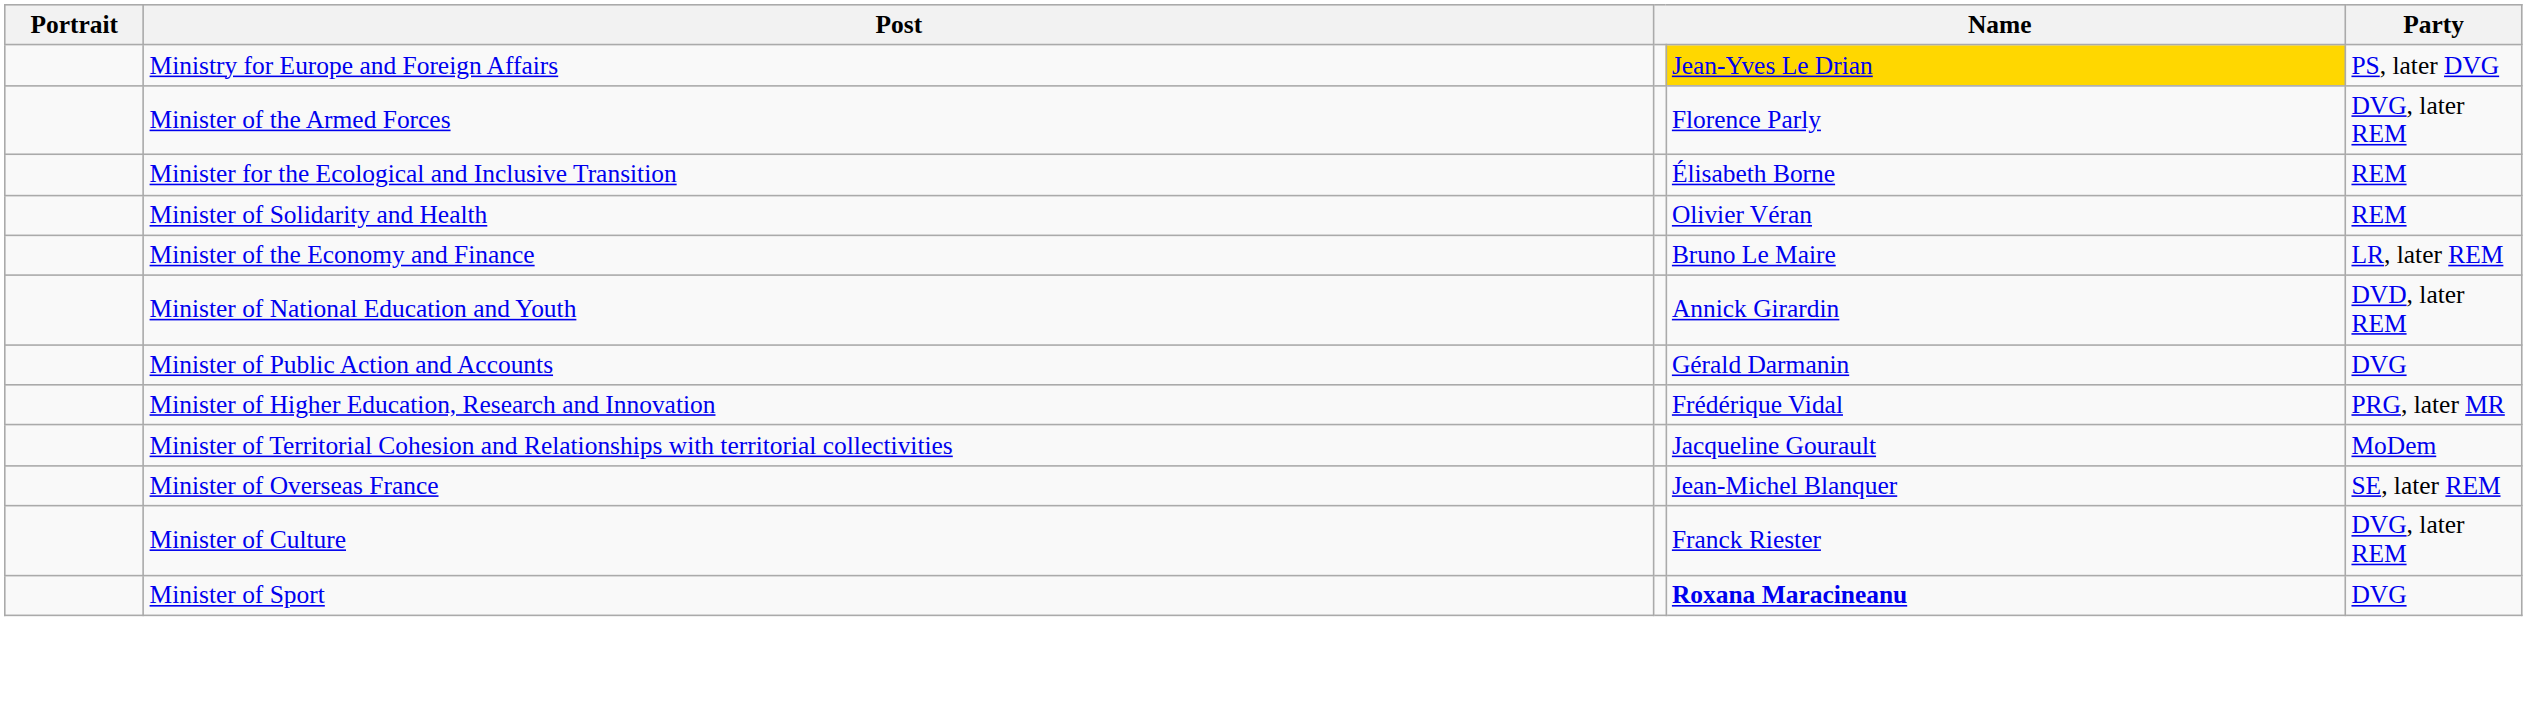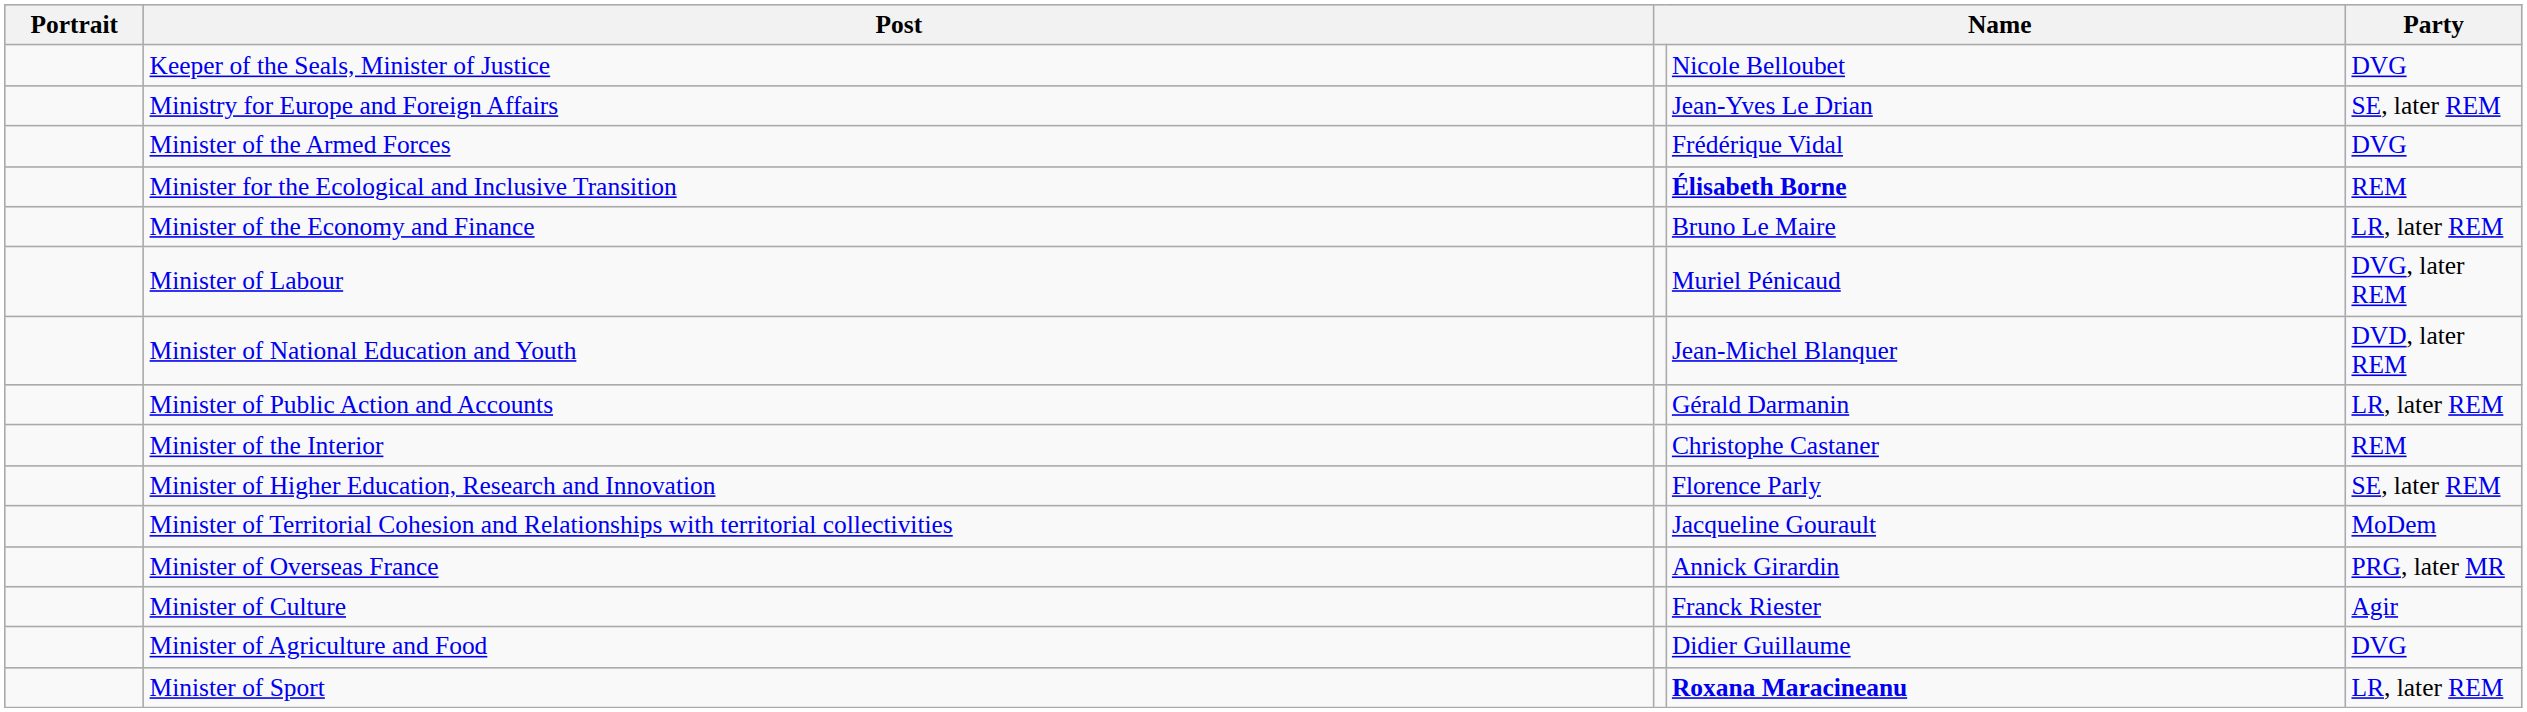+ row: (350, 65)
(1772, 65) gold background -> (1772, 105) no background
(2425, 65) PS, later DVG -> (2426, 105) SE, later REM
(1746, 119) Florence Parly -> (1757, 145) Frédérique Vidal
(2408, 119) DVG, later REM -> (2379, 145) DVG
(1753, 174) normal -> (1759, 186) bold
- row: (318, 214)
+ row: (246, 281)
(1756, 309) Annick Girardin -> (1785, 350) Jean-Michel Blanquer
(2379, 364) DVG -> (2427, 404) LR, later REM
+ row: (267, 445)
(1757, 404) Frédérique Vidal -> (1746, 485) Florence Parly
(2428, 404) PRG, later MR -> (2426, 485) SE, later REM
(1785, 485) Jean-Michel Blanquer -> (1756, 566) Annick Girardin
(2426, 485) SE, later REM -> (2428, 566) PRG, later MR
(2408, 540) DVG, later REM -> (2375, 606) Agir
+ row: (318, 646)
(2379, 594) DVG -> (2427, 687) LR, later REM
